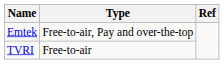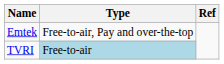(67, 50) no background -> (67, 50) lightblue background
